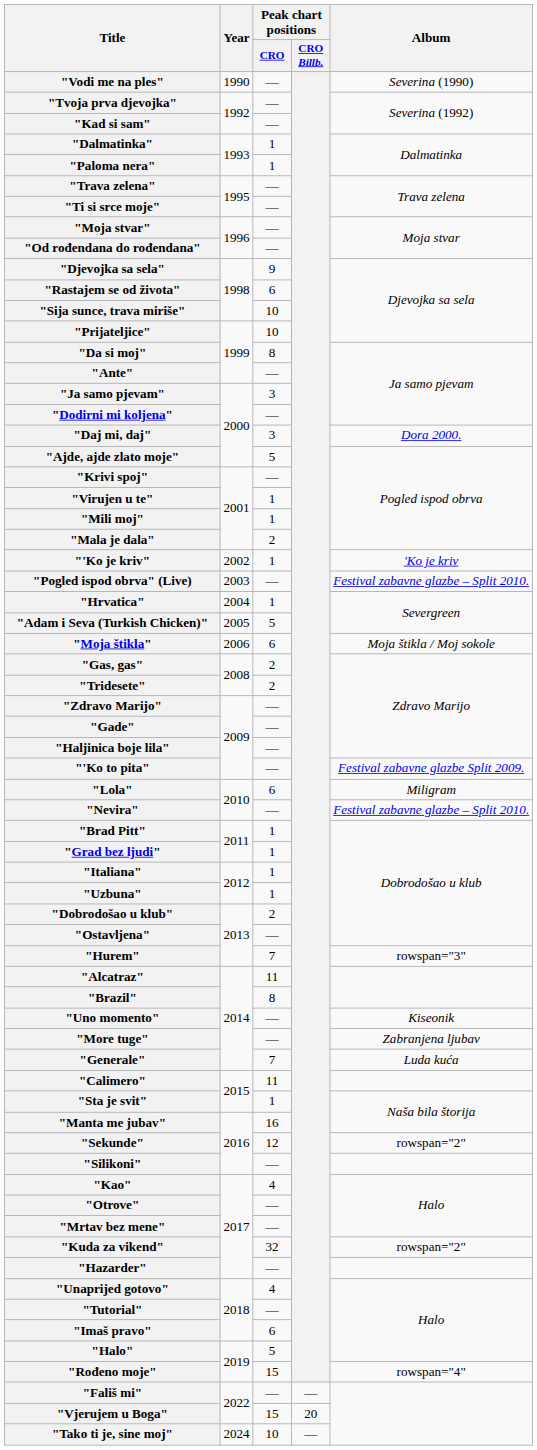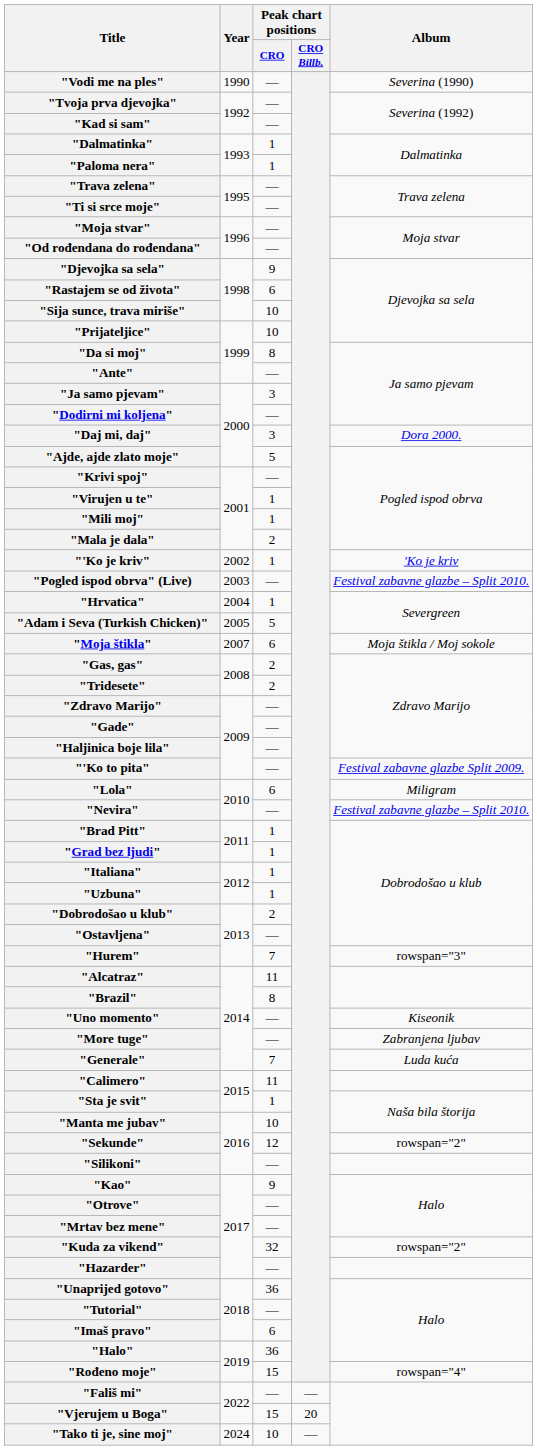(237, 643) 2006 -> (237, 643) 2007
(272, 1122) 16 -> (272, 1122) 10
(272, 1184) 4 -> (272, 1184) 9
(272, 1288) 4 -> (272, 1288) 36
(272, 1351) 5 -> (272, 1351) 36
